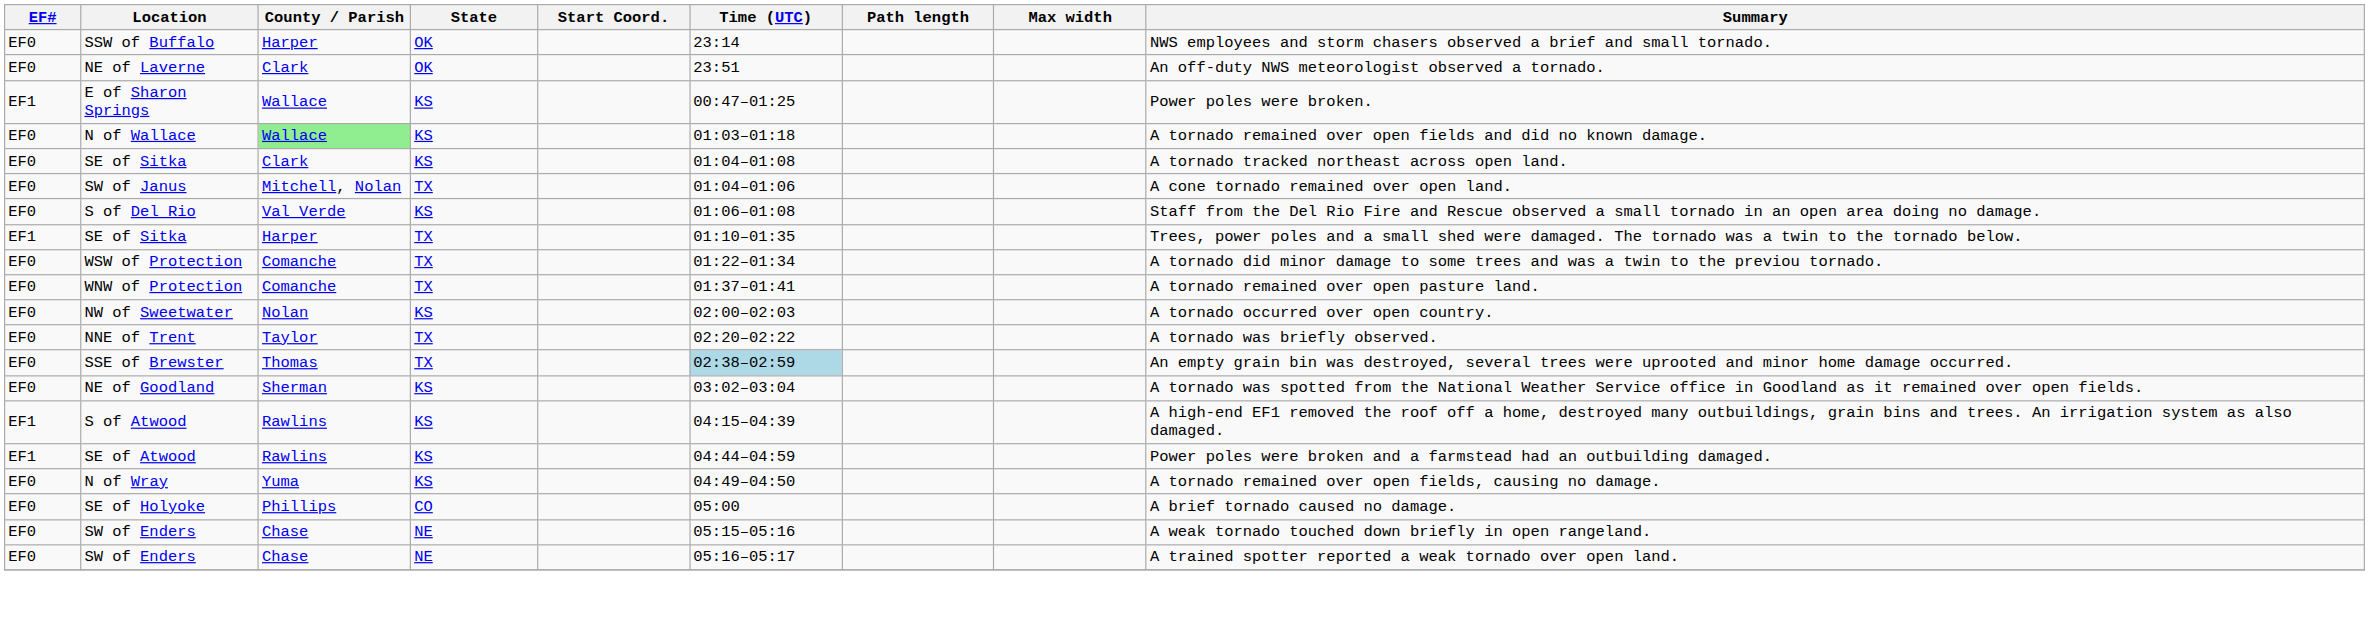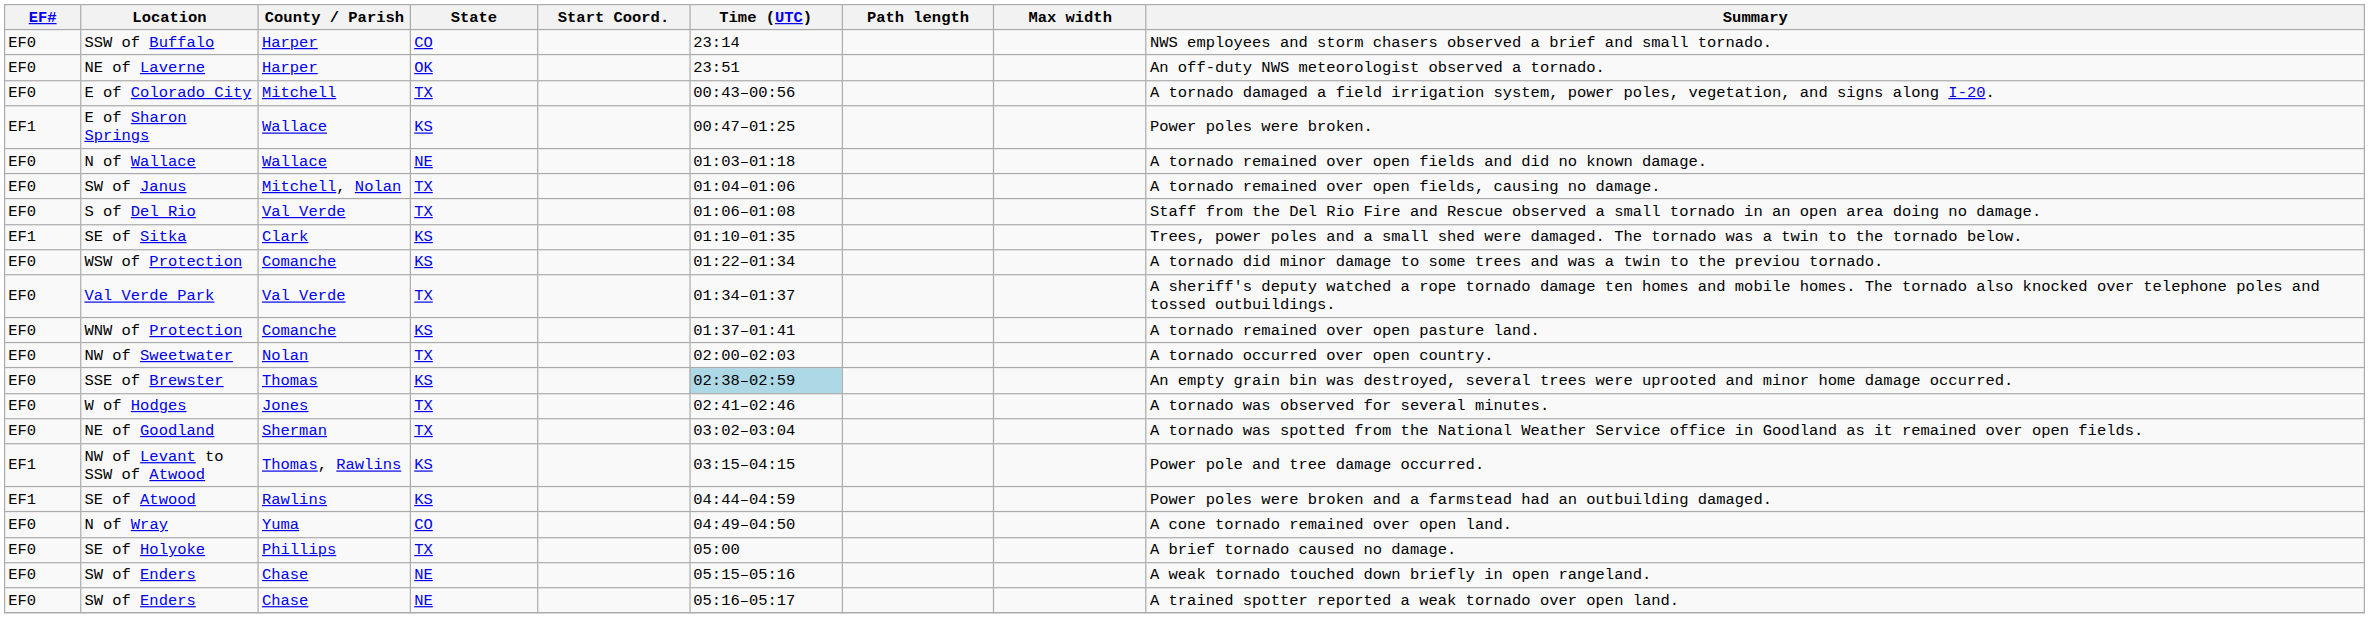(424, 42) OK -> (424, 42) CO
(285, 68) Clark -> (290, 68) Harper
+ row: (22, 93)
(294, 136) lightgreen background -> (294, 161) no background
(424, 136) KS -> (424, 161) NE
- row: (22, 161)
(1331, 186) A cone tornado remained over open land. -> (1405, 186) A tornado remained over open fields, causing no damage.
(424, 212) KS -> (424, 212) TX
(290, 237) Harper -> (285, 237) Clark
(424, 237) TX -> (424, 237) KS
(424, 262) TX -> (424, 262) KS
+ row: (22, 296)
(424, 287) TX -> (424, 330) KS
(424, 312) KS -> (424, 355) TX
- row: (22, 338)
(424, 363) TX -> (424, 381) KS
+ row: (22, 406)
(424, 388) KS -> (424, 431) TX
+ row: (22, 465)
- row: (22, 422)
(424, 482) KS -> (424, 525) CO
(1405, 482) A tornado remained over open fields, causing no damage. -> (1331, 525) A cone tornado remained over open land.
(424, 507) CO -> (424, 550) TX
